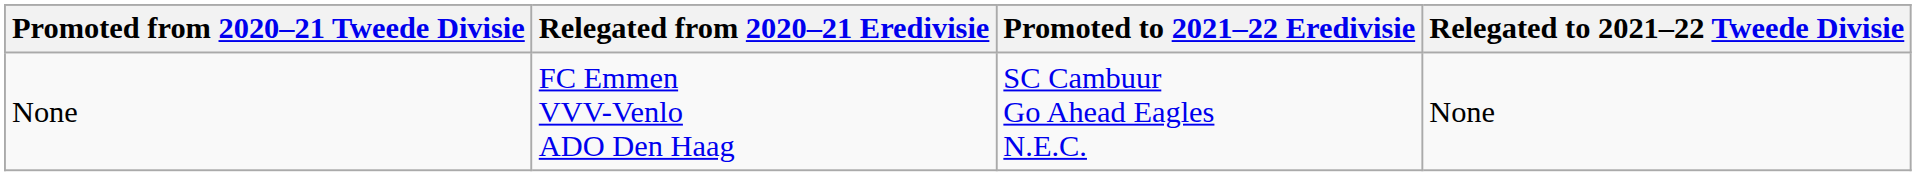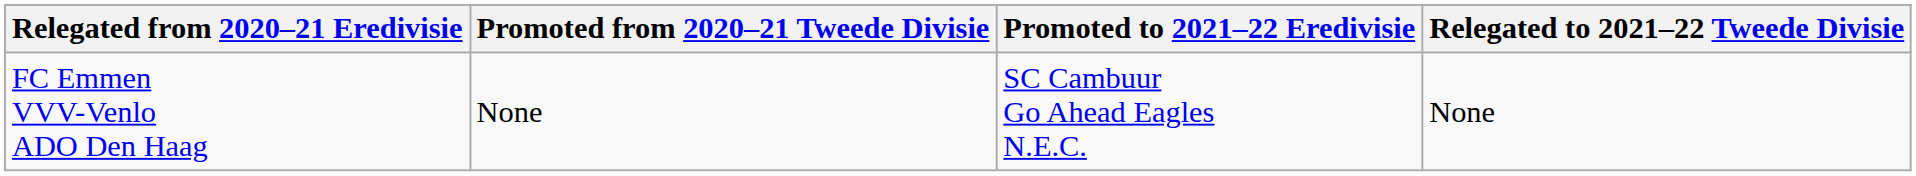columns swapped: (268, 28) <-> (764, 28)
